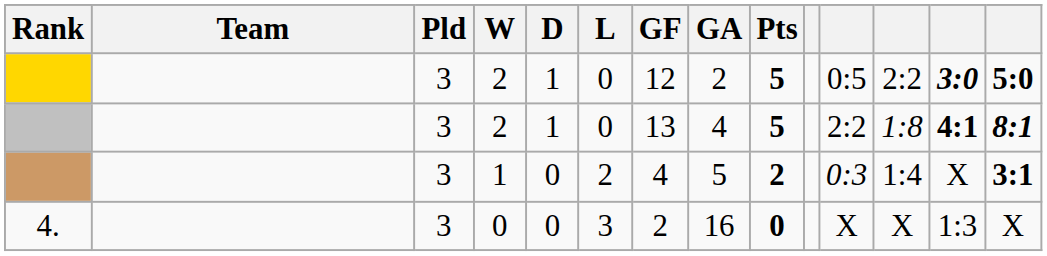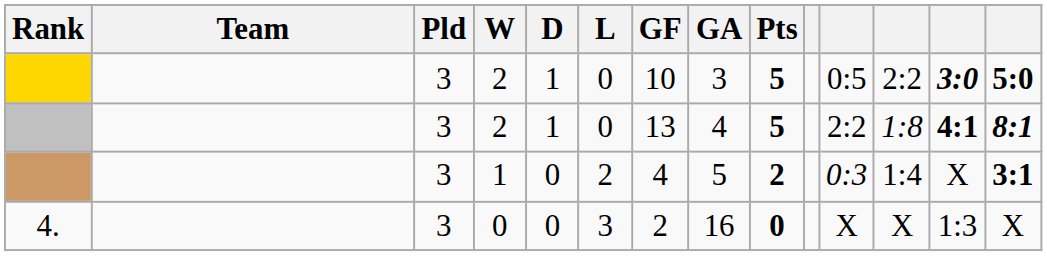(660, 77) 12 -> (660, 77) 10
(719, 77) 2 -> (719, 77) 3
